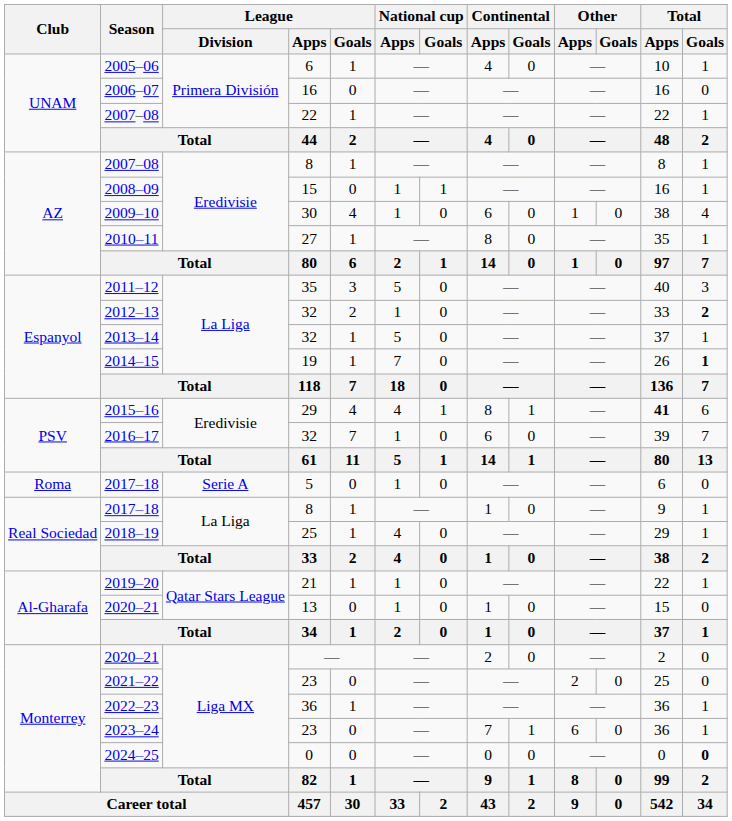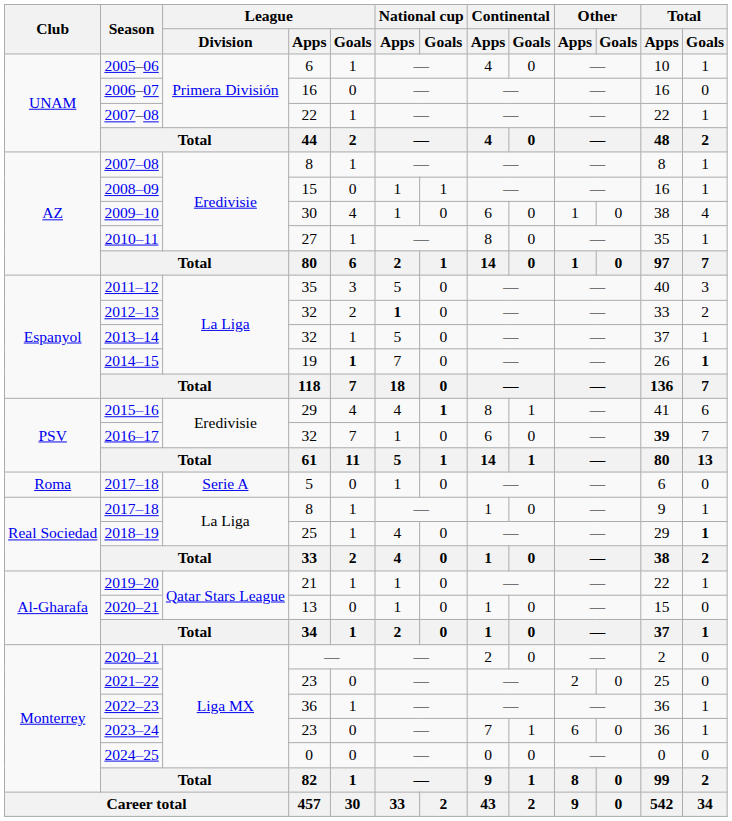(397, 312) normal -> (397, 312) bold
(705, 312) bold -> (705, 312) normal
(353, 361) normal -> (353, 361) bold
(443, 410) normal -> (443, 410) bold
(662, 410) bold -> (662, 410) normal
(662, 435) normal -> (662, 435) bold
(705, 533) normal -> (705, 533) bold
(705, 755) bold -> (705, 755) normal
